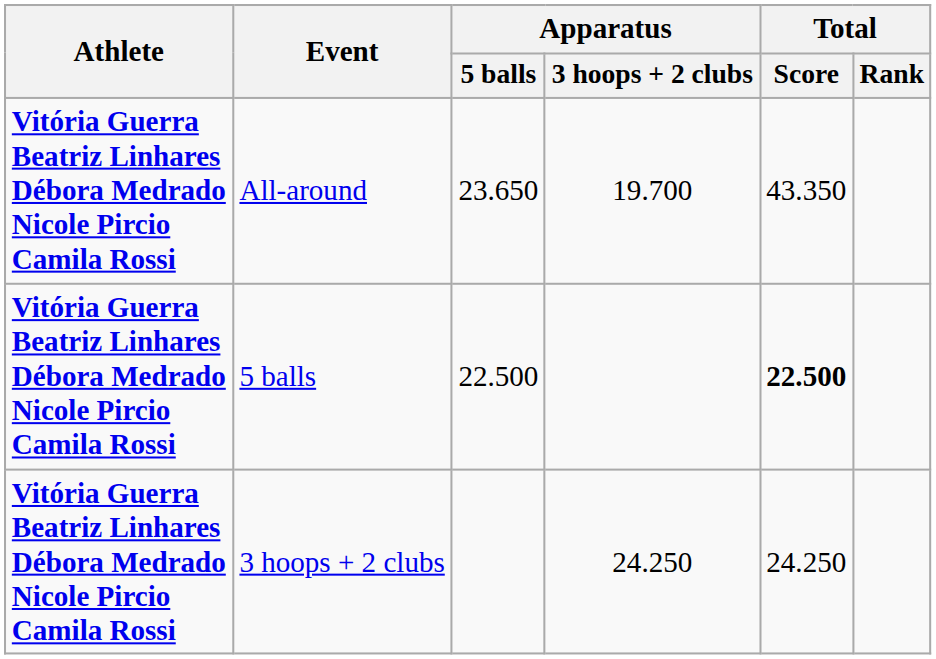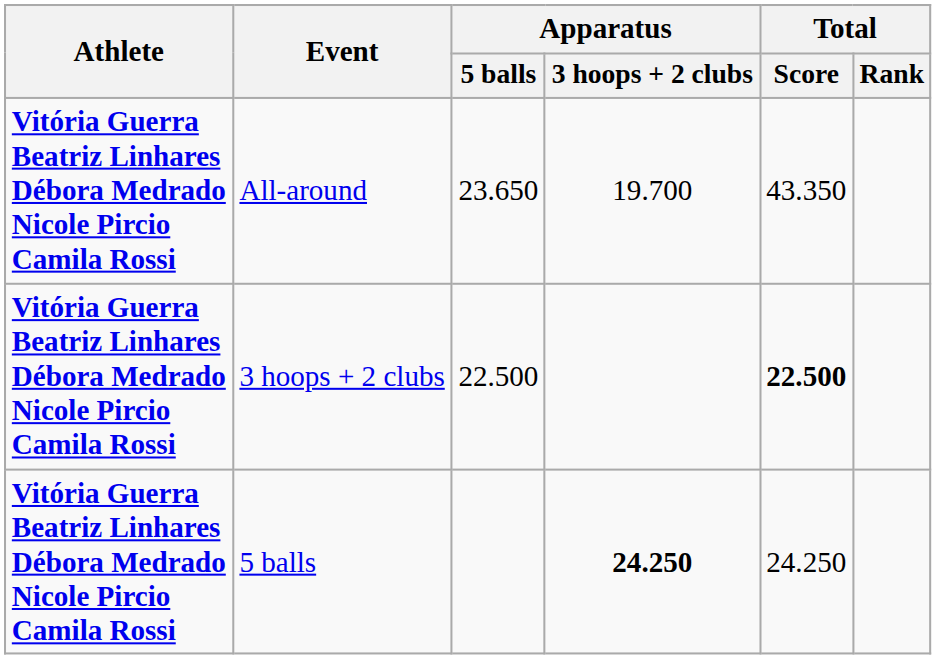(278, 376) 5 balls -> (342, 376) 3 hoops + 2 clubs
(342, 561) 3 hoops + 2 clubs -> (278, 561) 5 balls
(652, 561) normal -> (652, 561) bold
